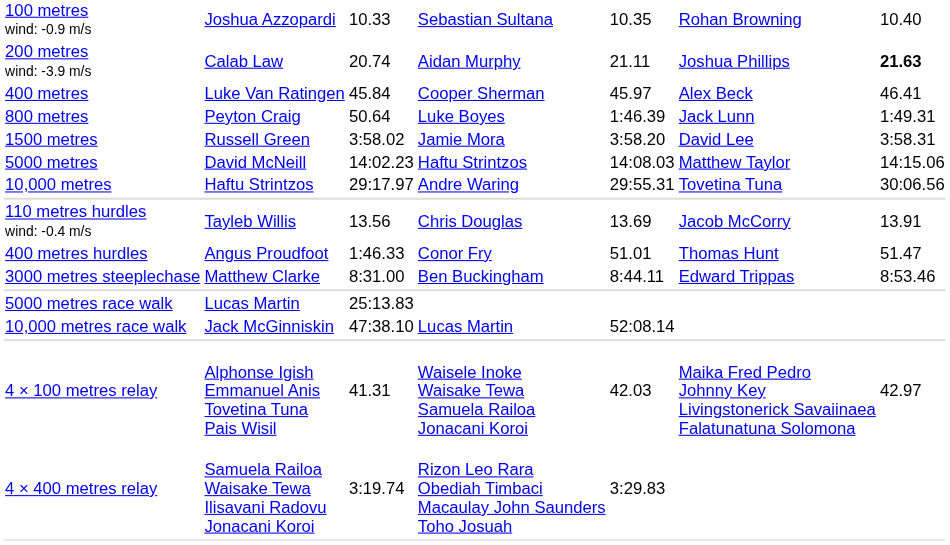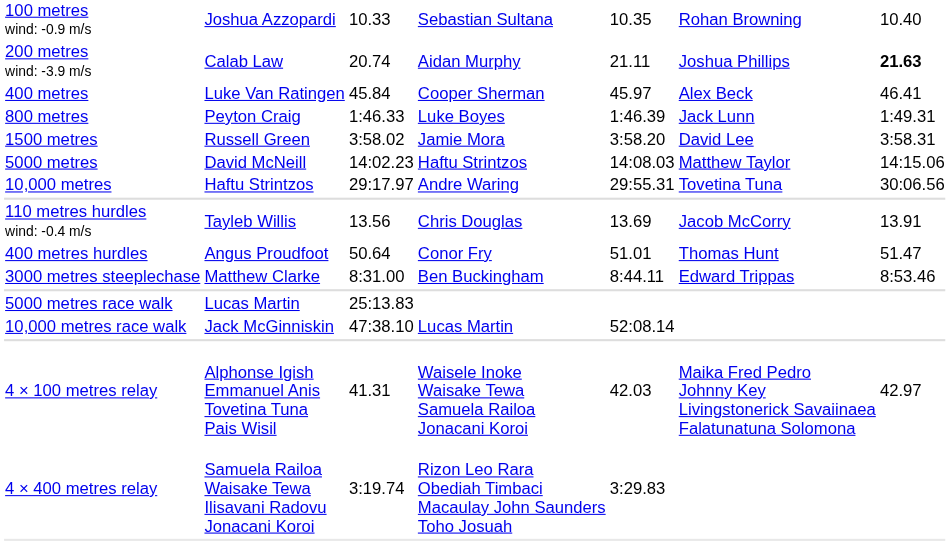(370, 116) 50.64 -> (377, 116) 1:46.33
(377, 253) 1:46.33 -> (370, 253) 50.64
